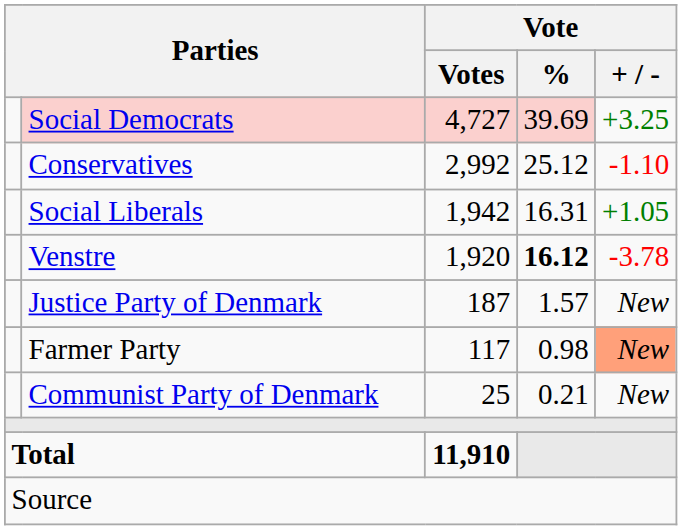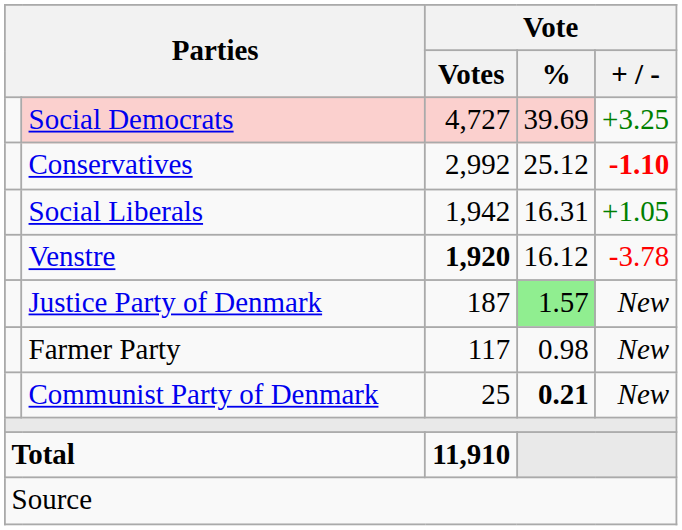(639, 165) normal -> (639, 165) bold
(478, 257) normal -> (478, 257) bold
(556, 257) bold -> (556, 257) normal
(563, 303) no background -> (563, 303) lightgreen background
(643, 348) lightsalmon background -> (643, 348) no background
(563, 394) normal -> (563, 394) bold
